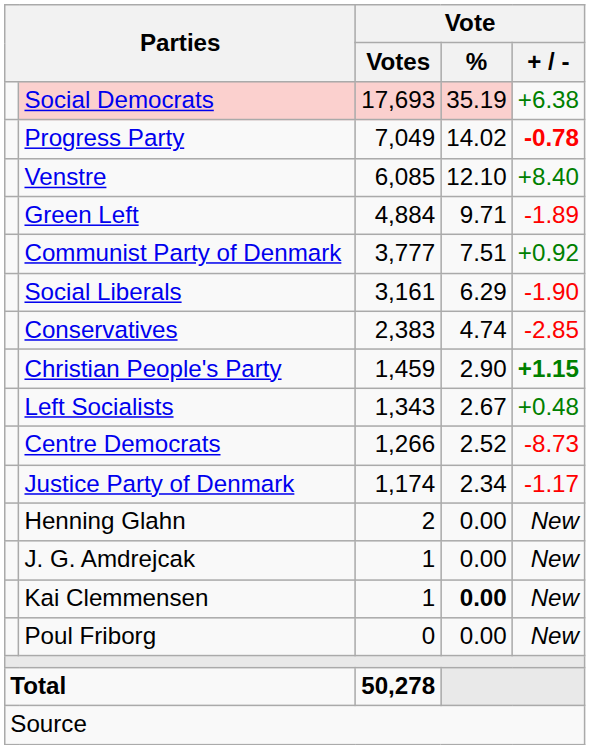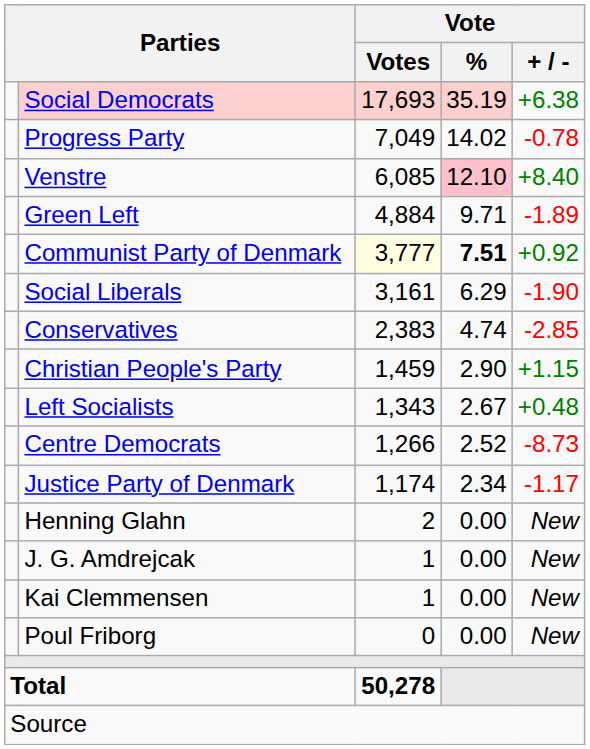(551, 138) bold -> (551, 138) normal
(476, 176) no background -> (476, 176) pink background
(405, 253) no background -> (405, 253) lightyellow background
(483, 253) normal -> (483, 253) bold
(548, 368) bold -> (548, 368) normal
(483, 598) bold -> (483, 598) normal
